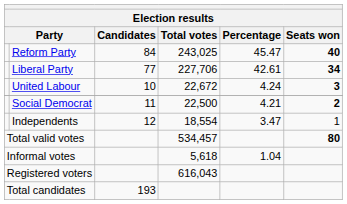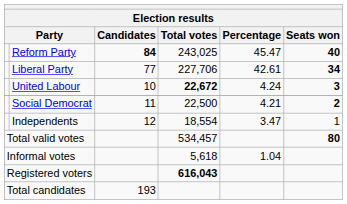(150, 52) normal -> (150, 52) bold
(201, 87) normal -> (201, 87) bold
(198, 173) normal -> (198, 173) bold
